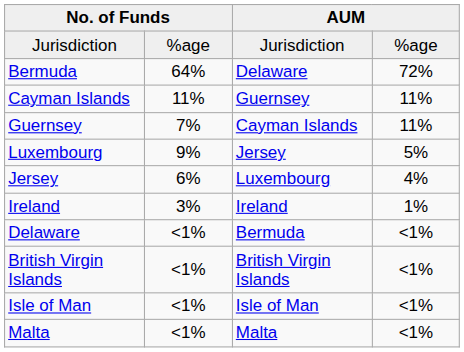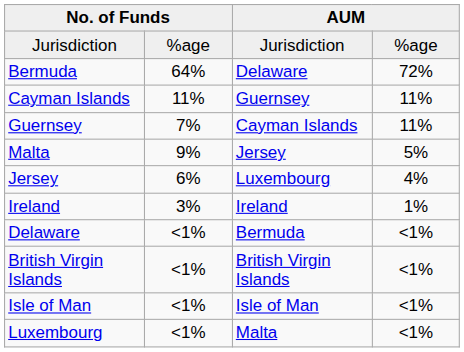(55, 152) Luxembourg -> (29, 152) Malta
(29, 332) Malta -> (55, 332) Luxembourg
